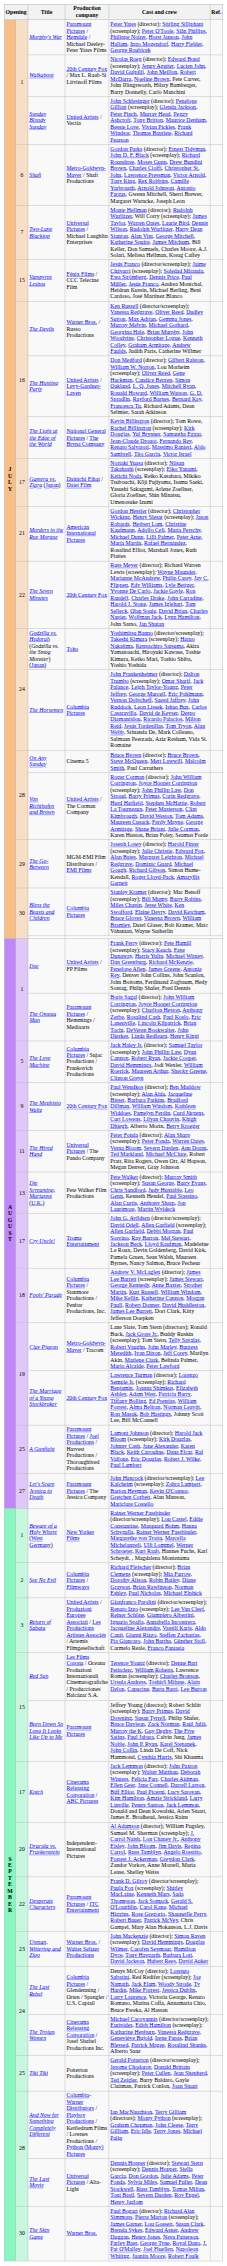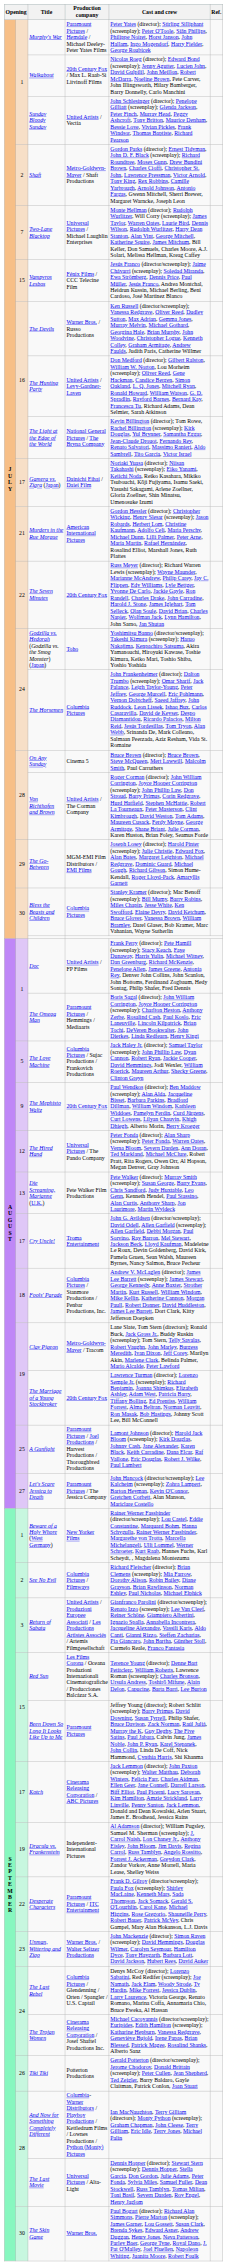(22, 175) 6 -> (22, 175) 2
(22, 1151) 11 -> (22, 1151) 12
(22, 1849) 20 -> (22, 1849) 19
(22, 2073) 25 -> (22, 2073) 26
